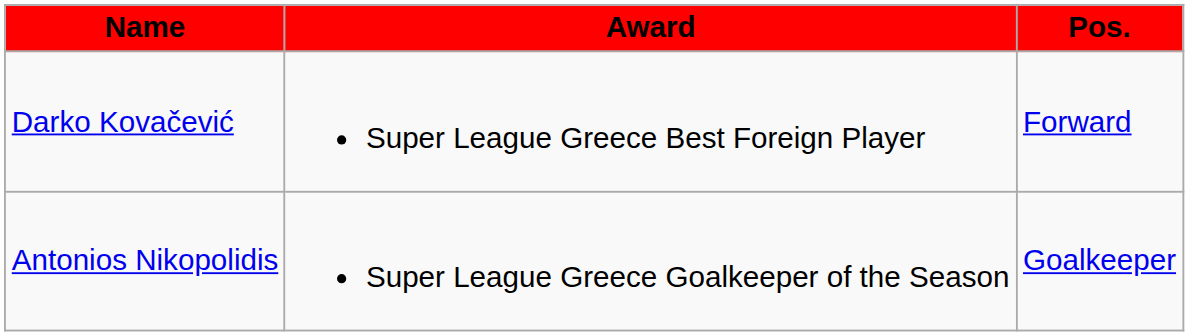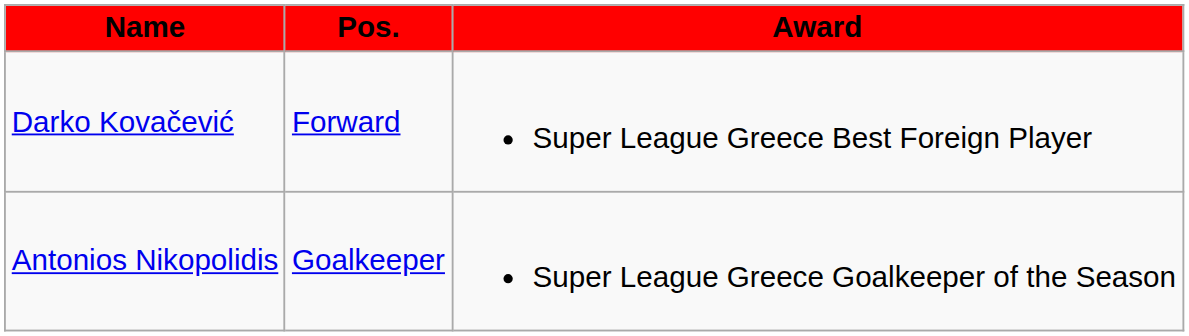columns swapped: (1100, 27) <-> (651, 27)
